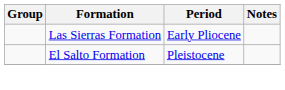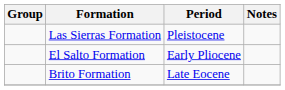(204, 34) Early Pliocene -> (196, 34) Pleistocene
(196, 54) Pleistocene -> (204, 54) Early Pliocene
+ row: (90, 74)
